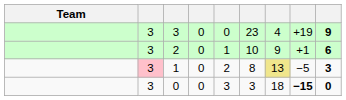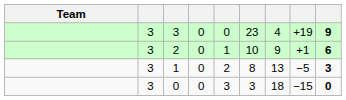(150, 68) pink background -> (150, 68) no background
(277, 68) khaki background -> (277, 68) no background
(303, 87) bold -> (303, 87) normal
